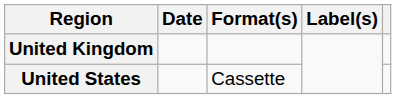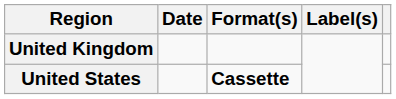(248, 78) normal -> (250, 78) bold
